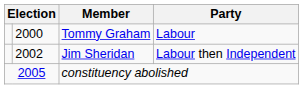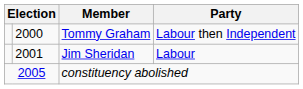(176, 34) Labour -> (226, 34) Labour then Independent
(29, 53) 2002 -> (29, 53) 2001
(226, 53) Labour then Independent -> (176, 53) Labour
